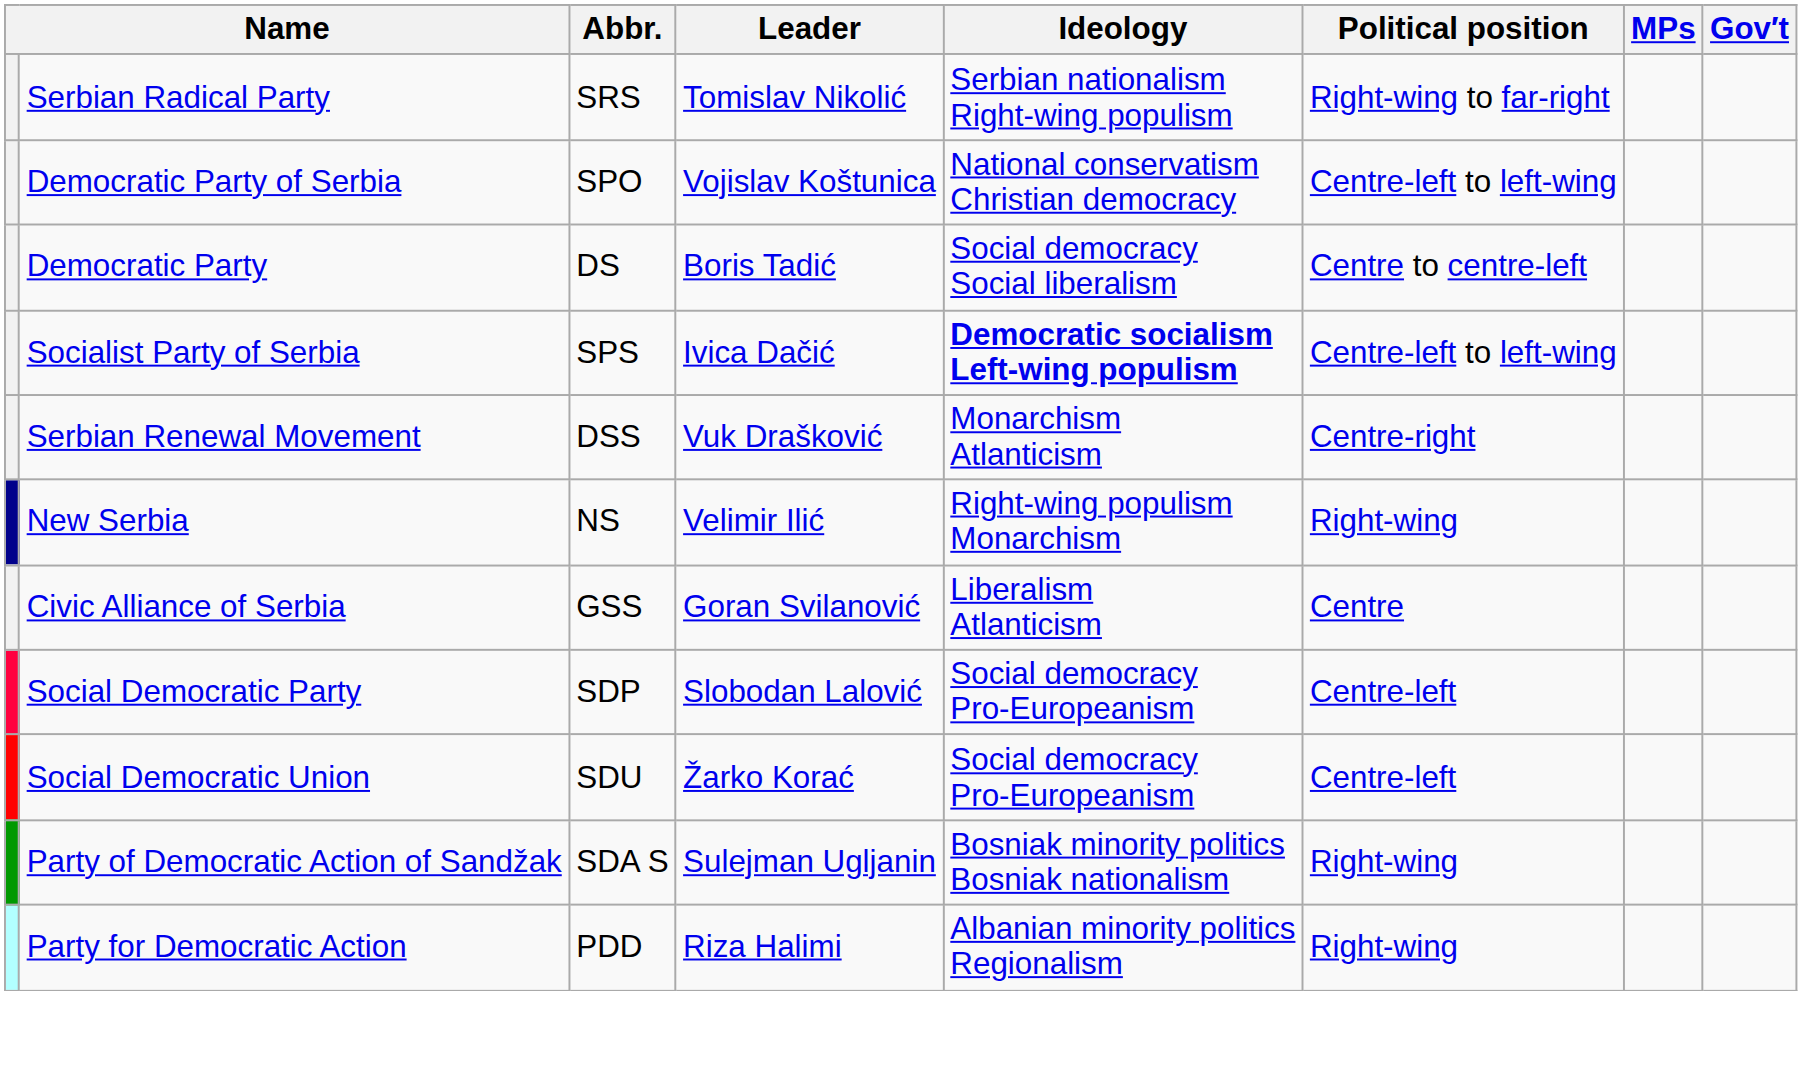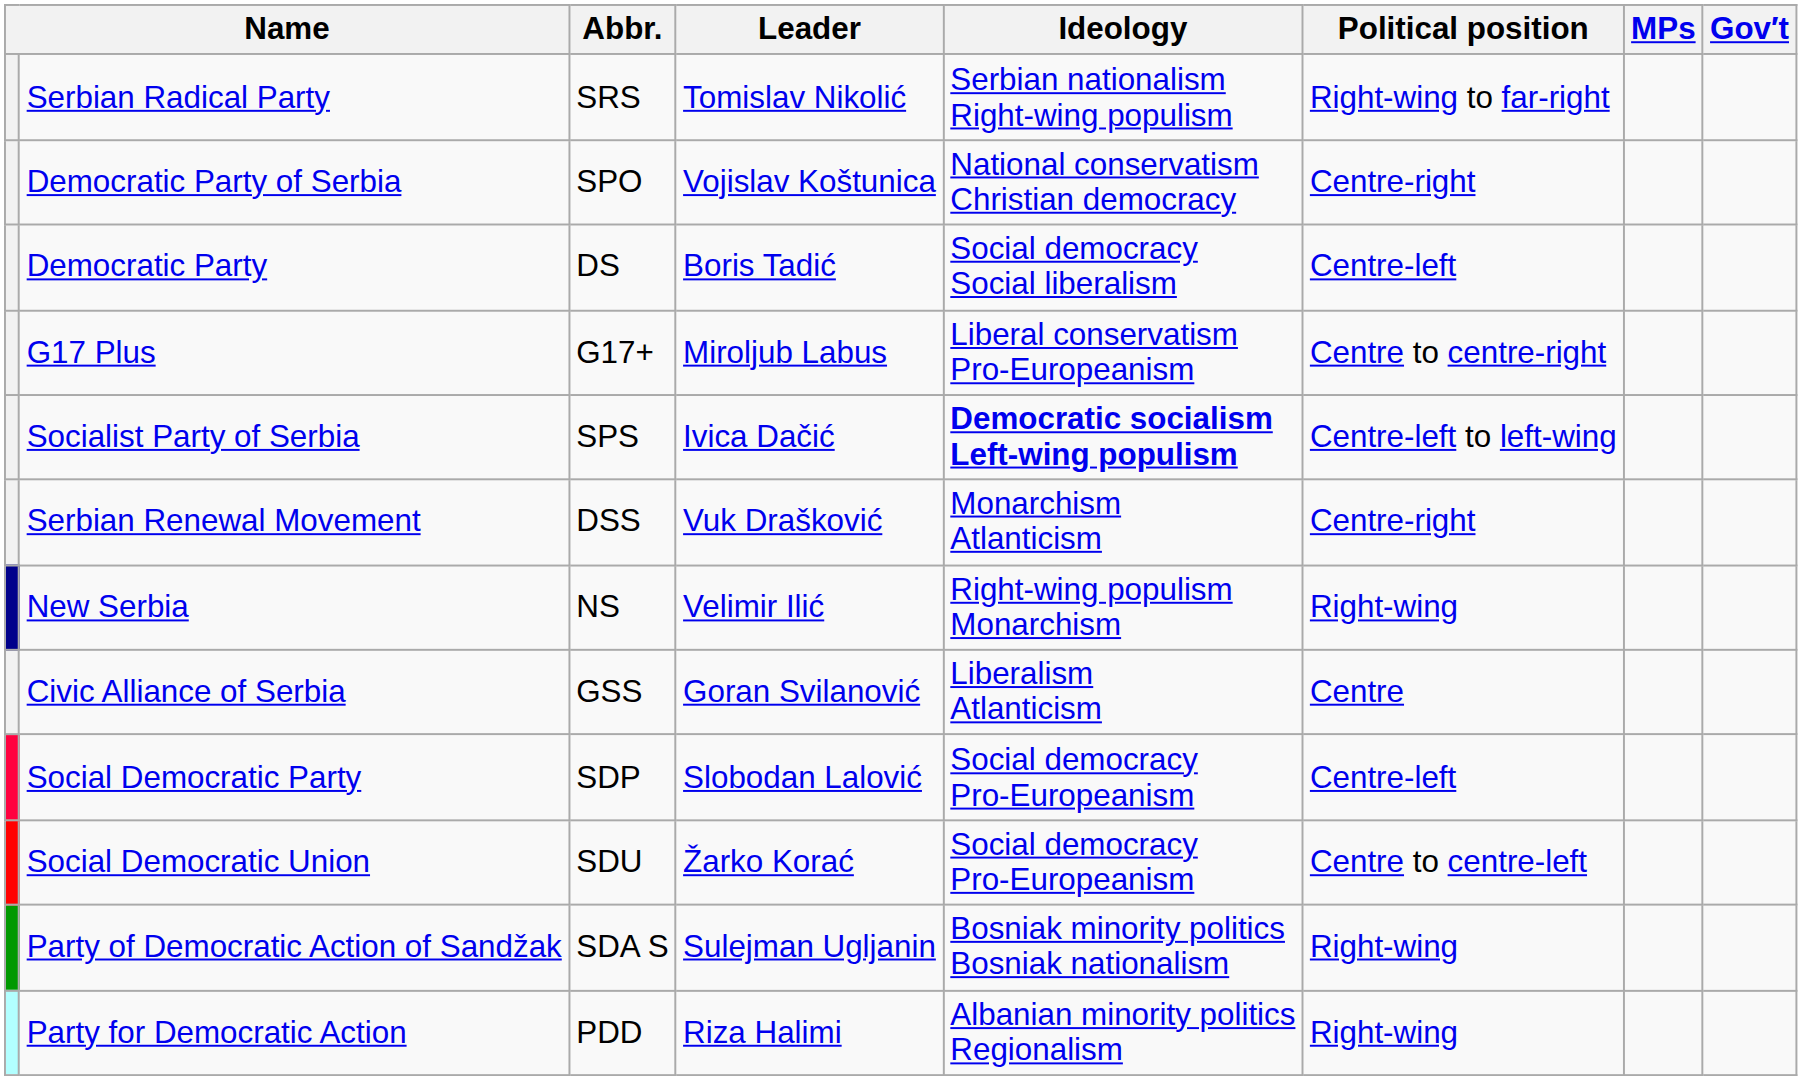(1463, 181) Centre-left to left-wing -> (1393, 181) Centre-right
(1448, 266) Centre to centre-left -> (1383, 266) Centre-left
+ row: (91, 351)
(1383, 776) Centre-left -> (1448, 861) Centre to centre-left
